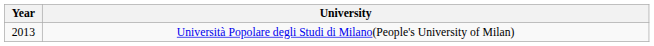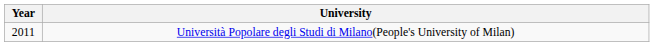(23, 32) 2013 -> (23, 32) 2011
